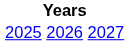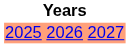(65, 33) no background -> (65, 33) lightsalmon background
